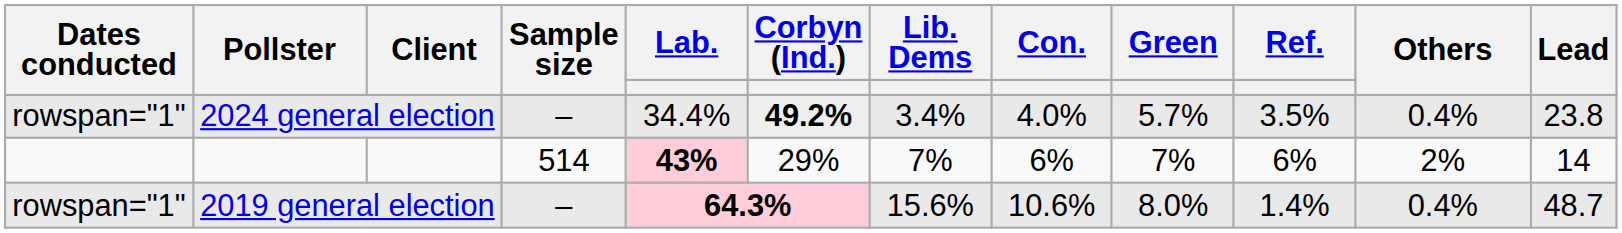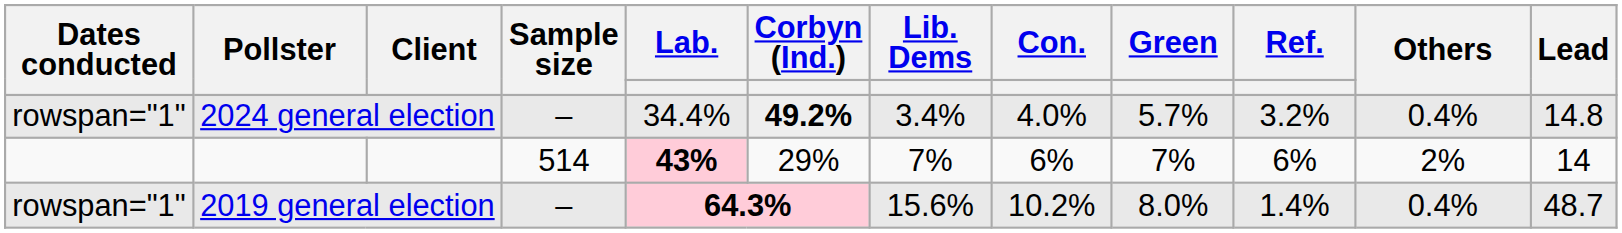(1295, 116) 3.5% -> (1295, 116) 3.2%
(1573, 116) 23.8 -> (1573, 116) 14.8
(1052, 205) 10.6% -> (1052, 205) 10.2%
